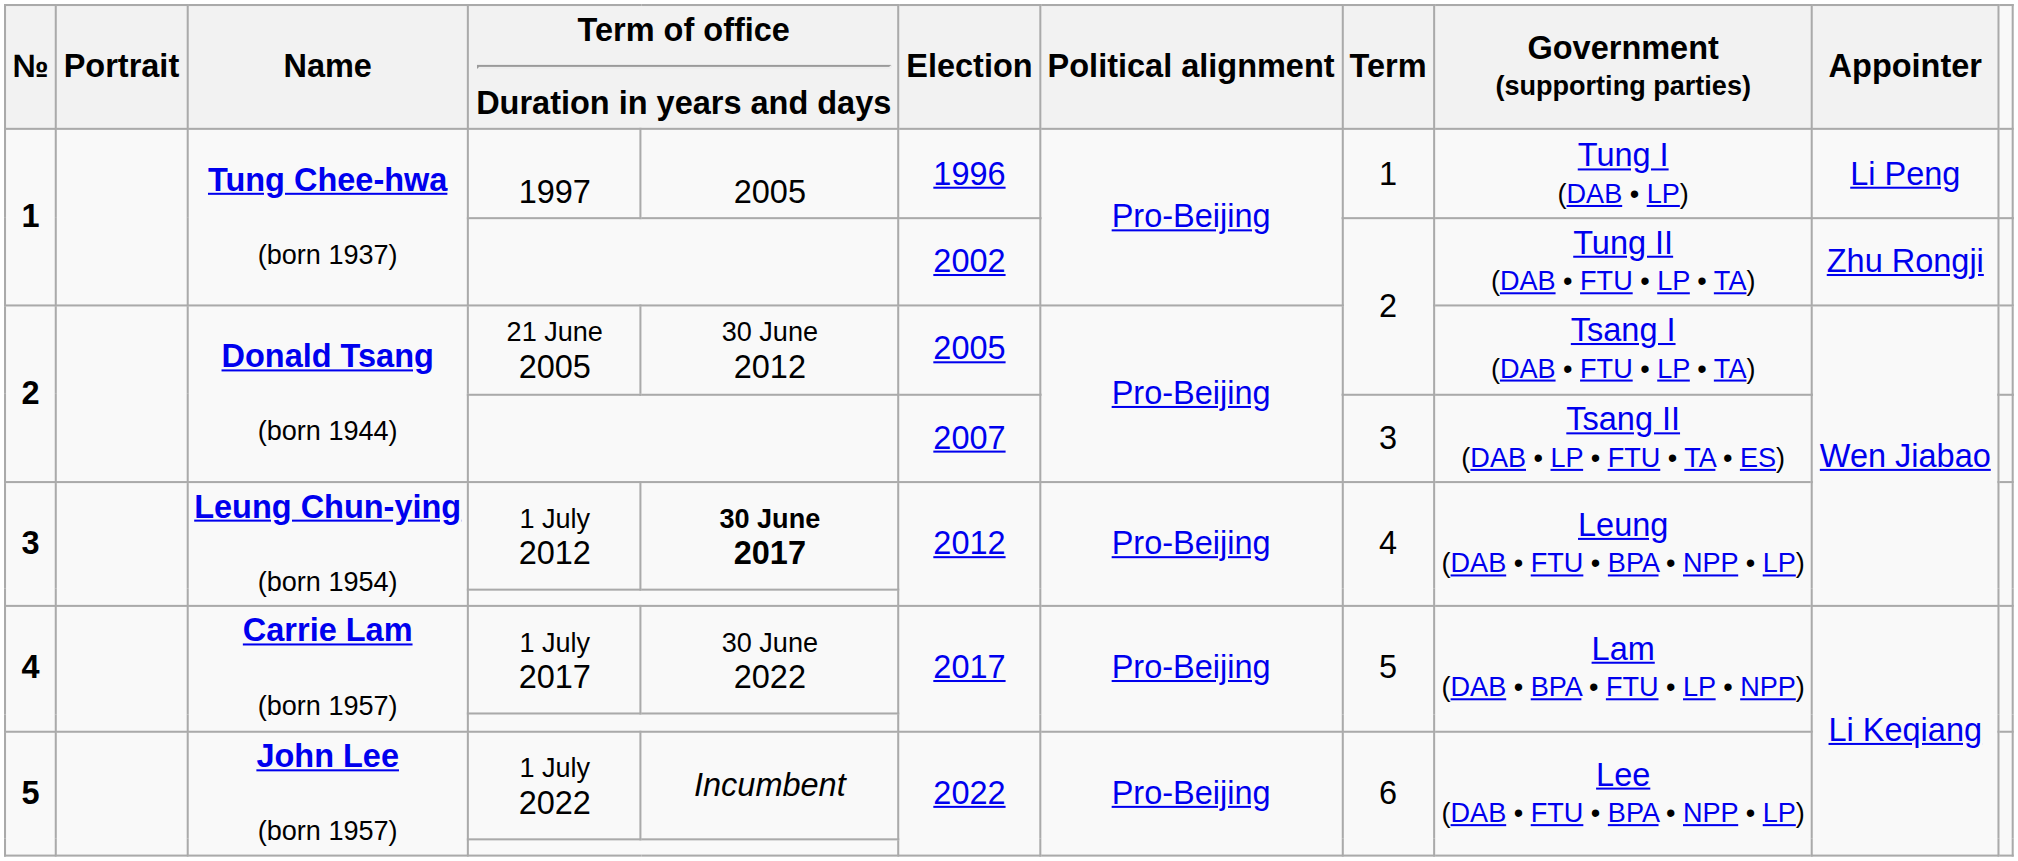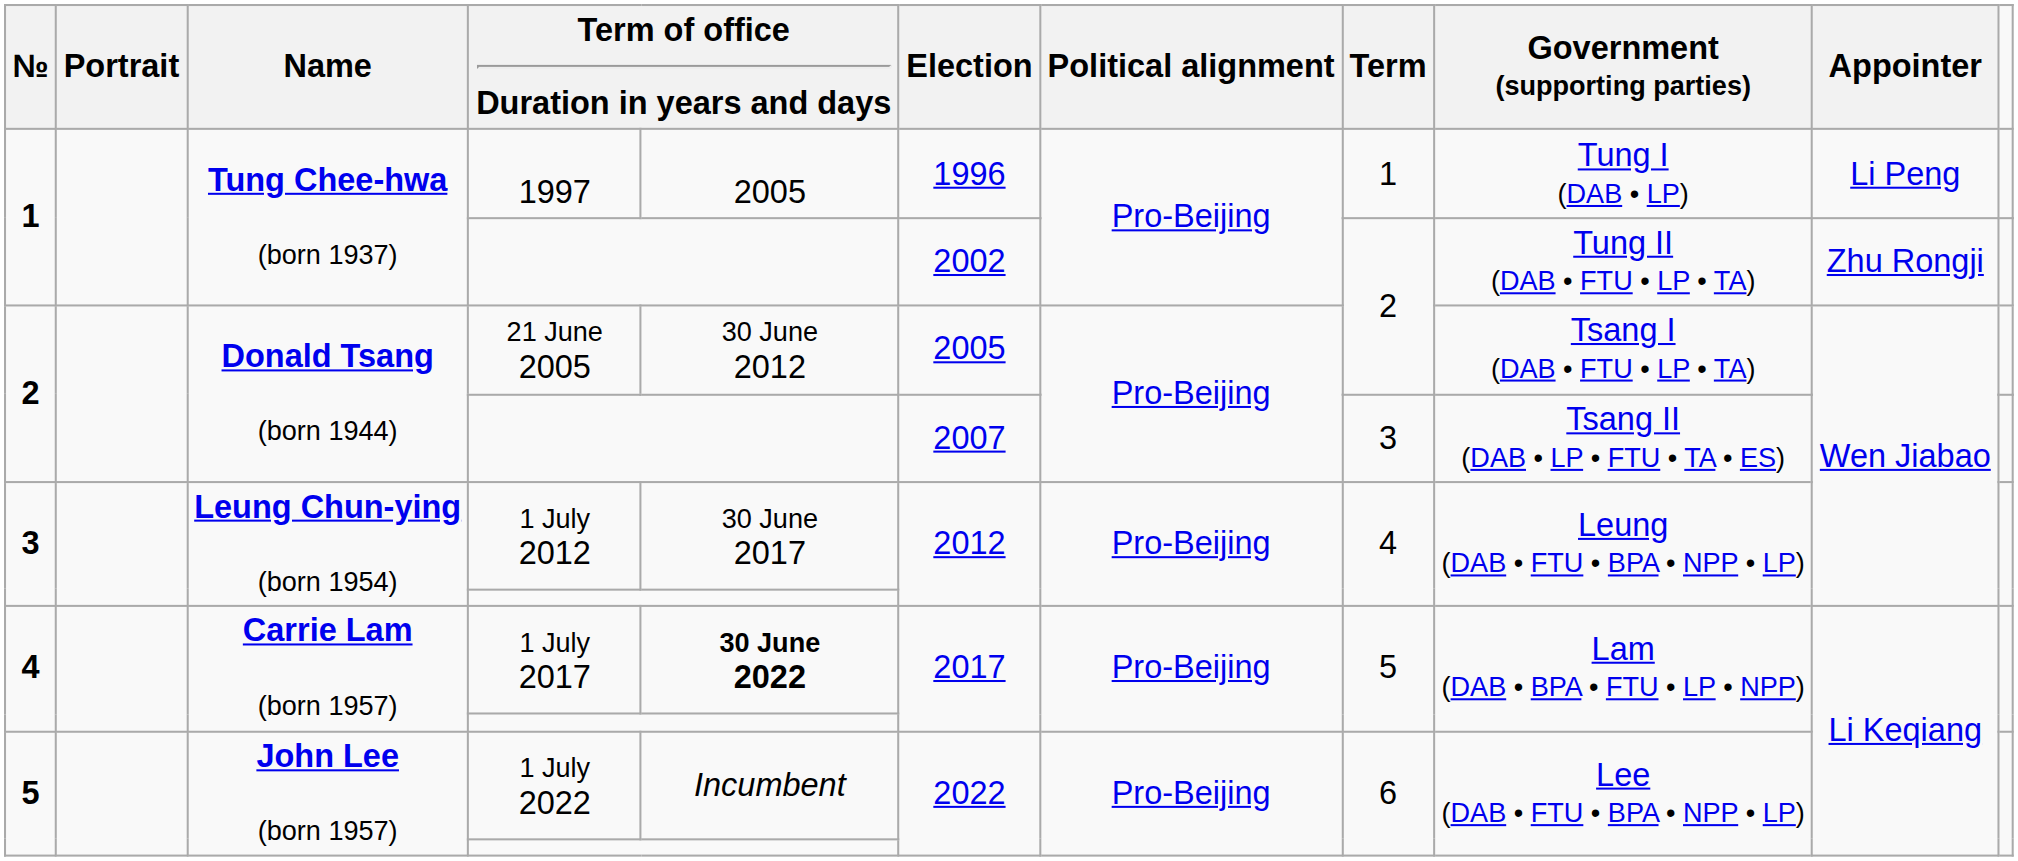(770, 535) bold -> (770, 537) normal
(770, 661) normal -> (770, 659) bold
